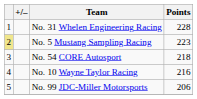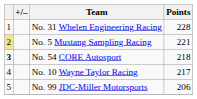(184, 42) 223 -> (184, 42) 221
(9, 57) normal -> (9, 57) bold
(184, 72) 216 -> (184, 72) 217
